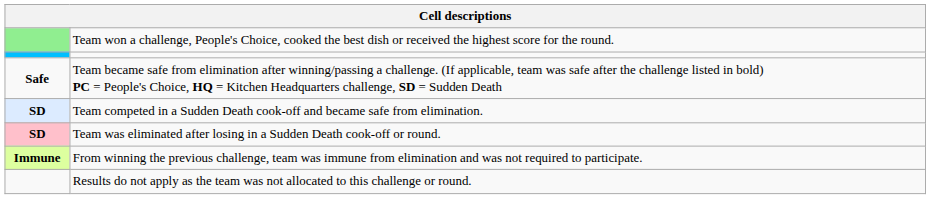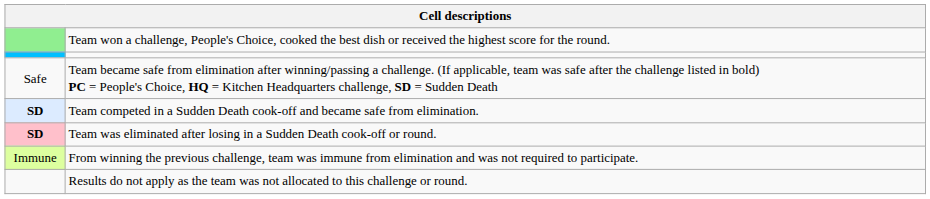(37, 78) bold -> (35, 78) normal
(37, 157) bold -> (35, 157) normal
